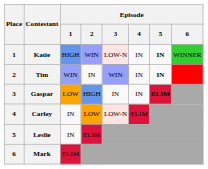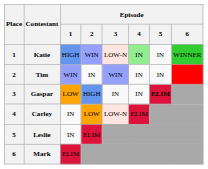(139, 54) no background -> (139, 54) lightgreen background
(160, 54) bold -> (160, 54) normal
(160, 74) bold -> (160, 74) normal
